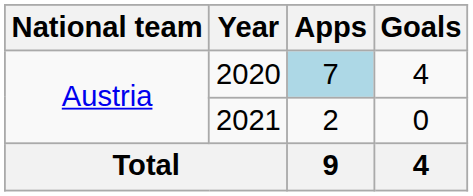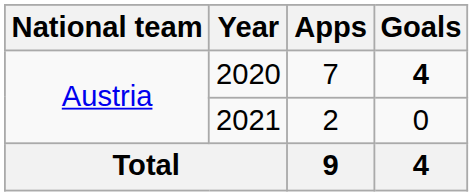(331, 73) lightblue background -> (331, 73) no background
(421, 73) normal -> (421, 73) bold
